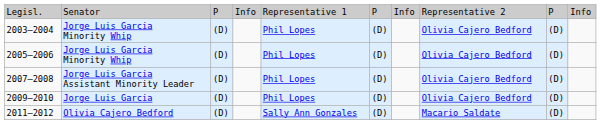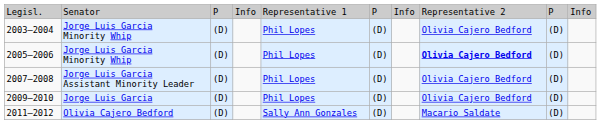(477, 55) normal -> (477, 55) bold
